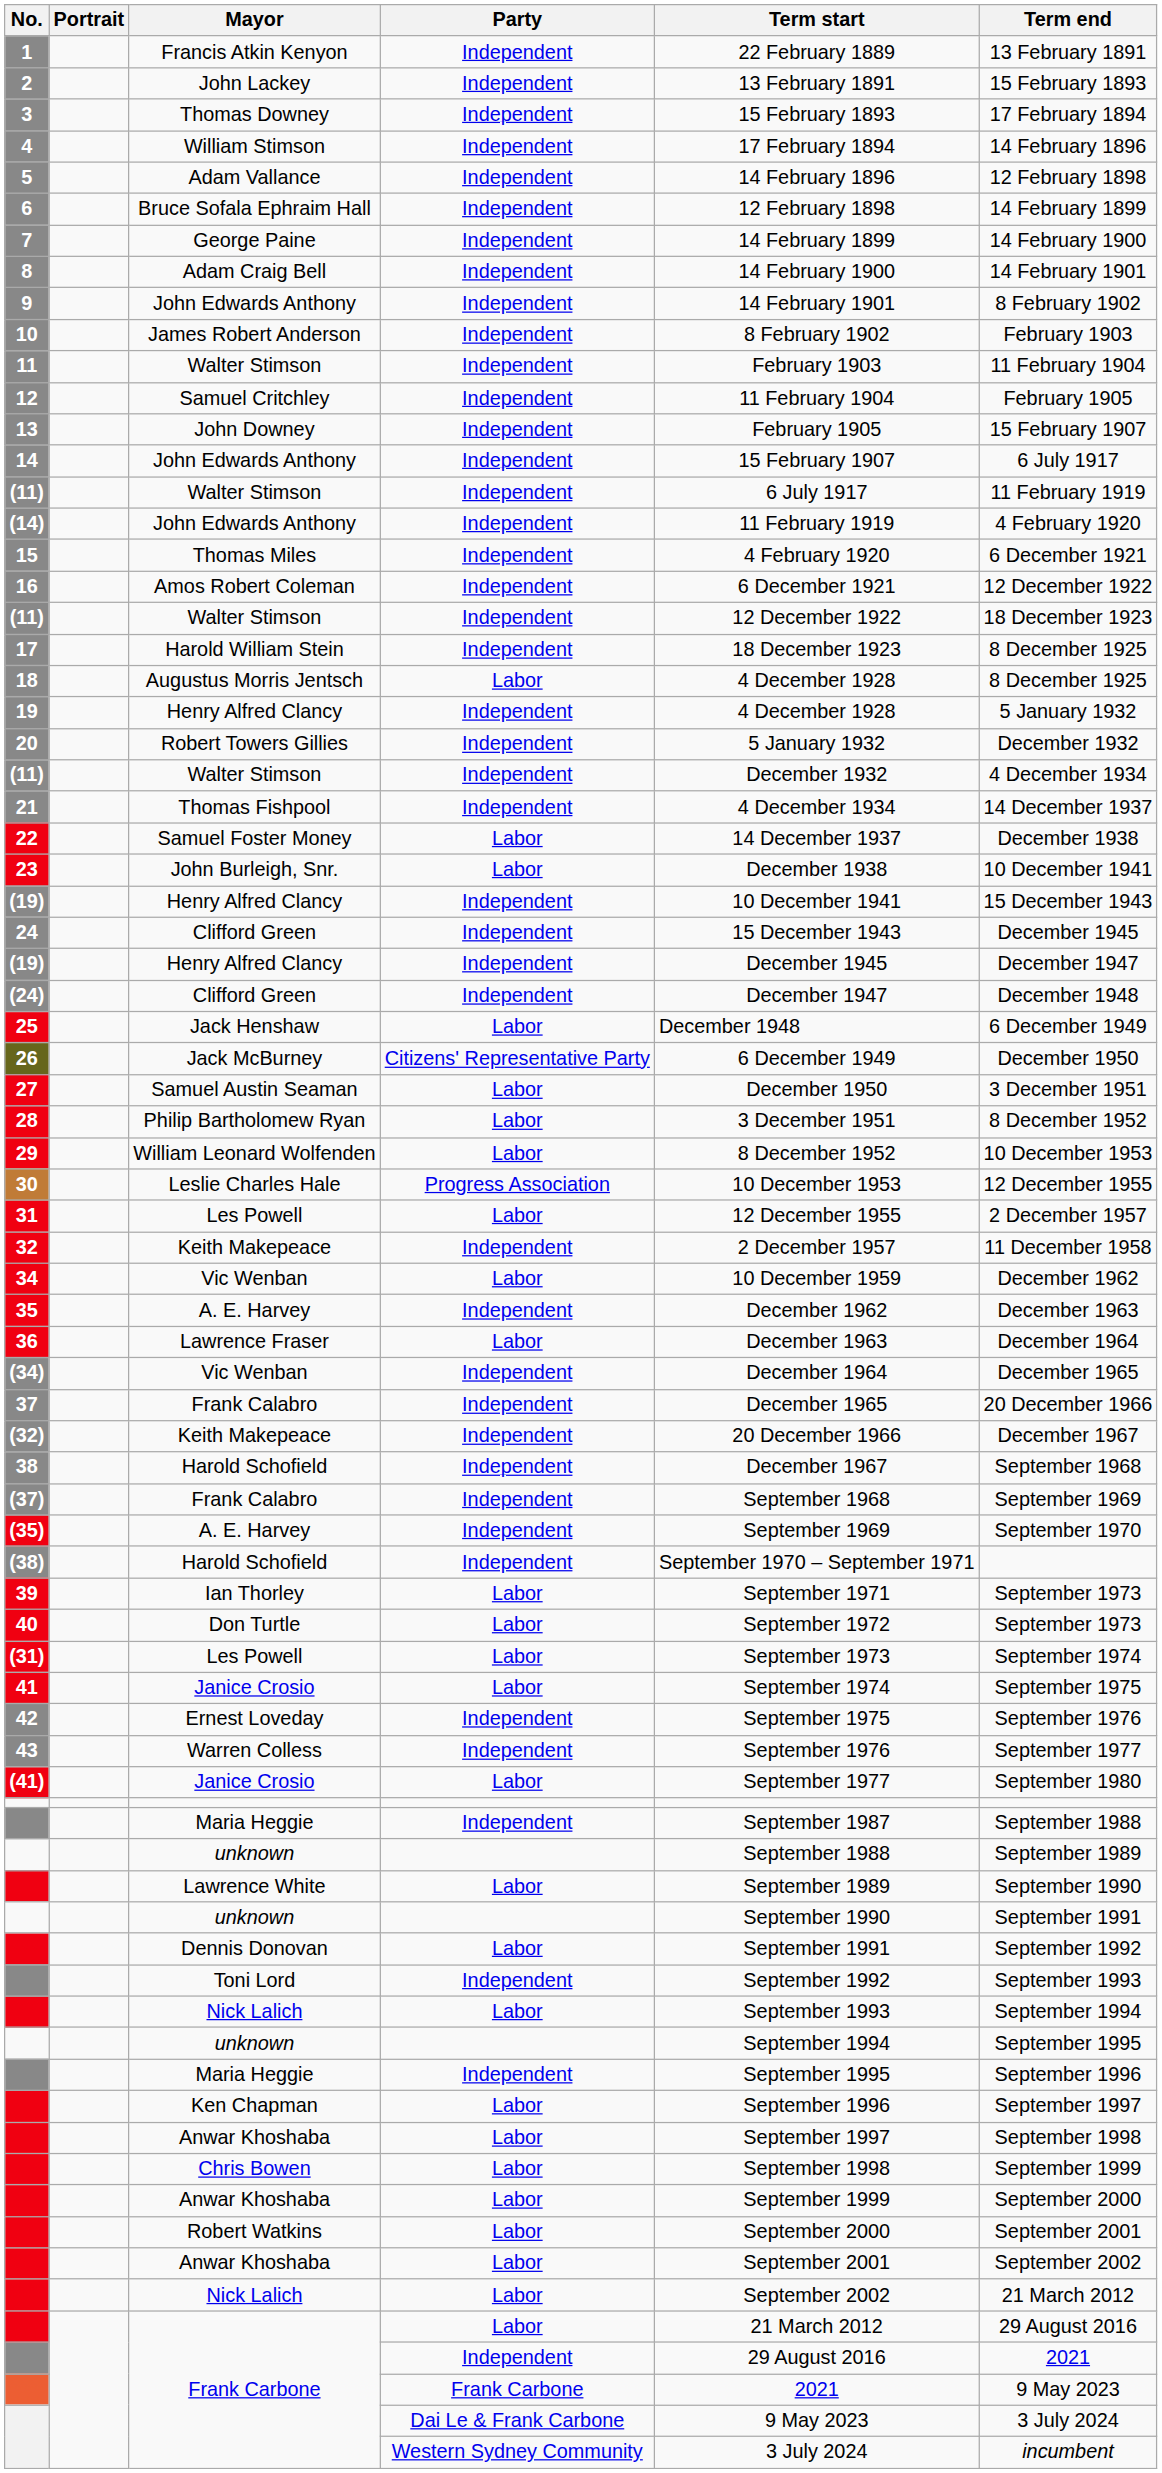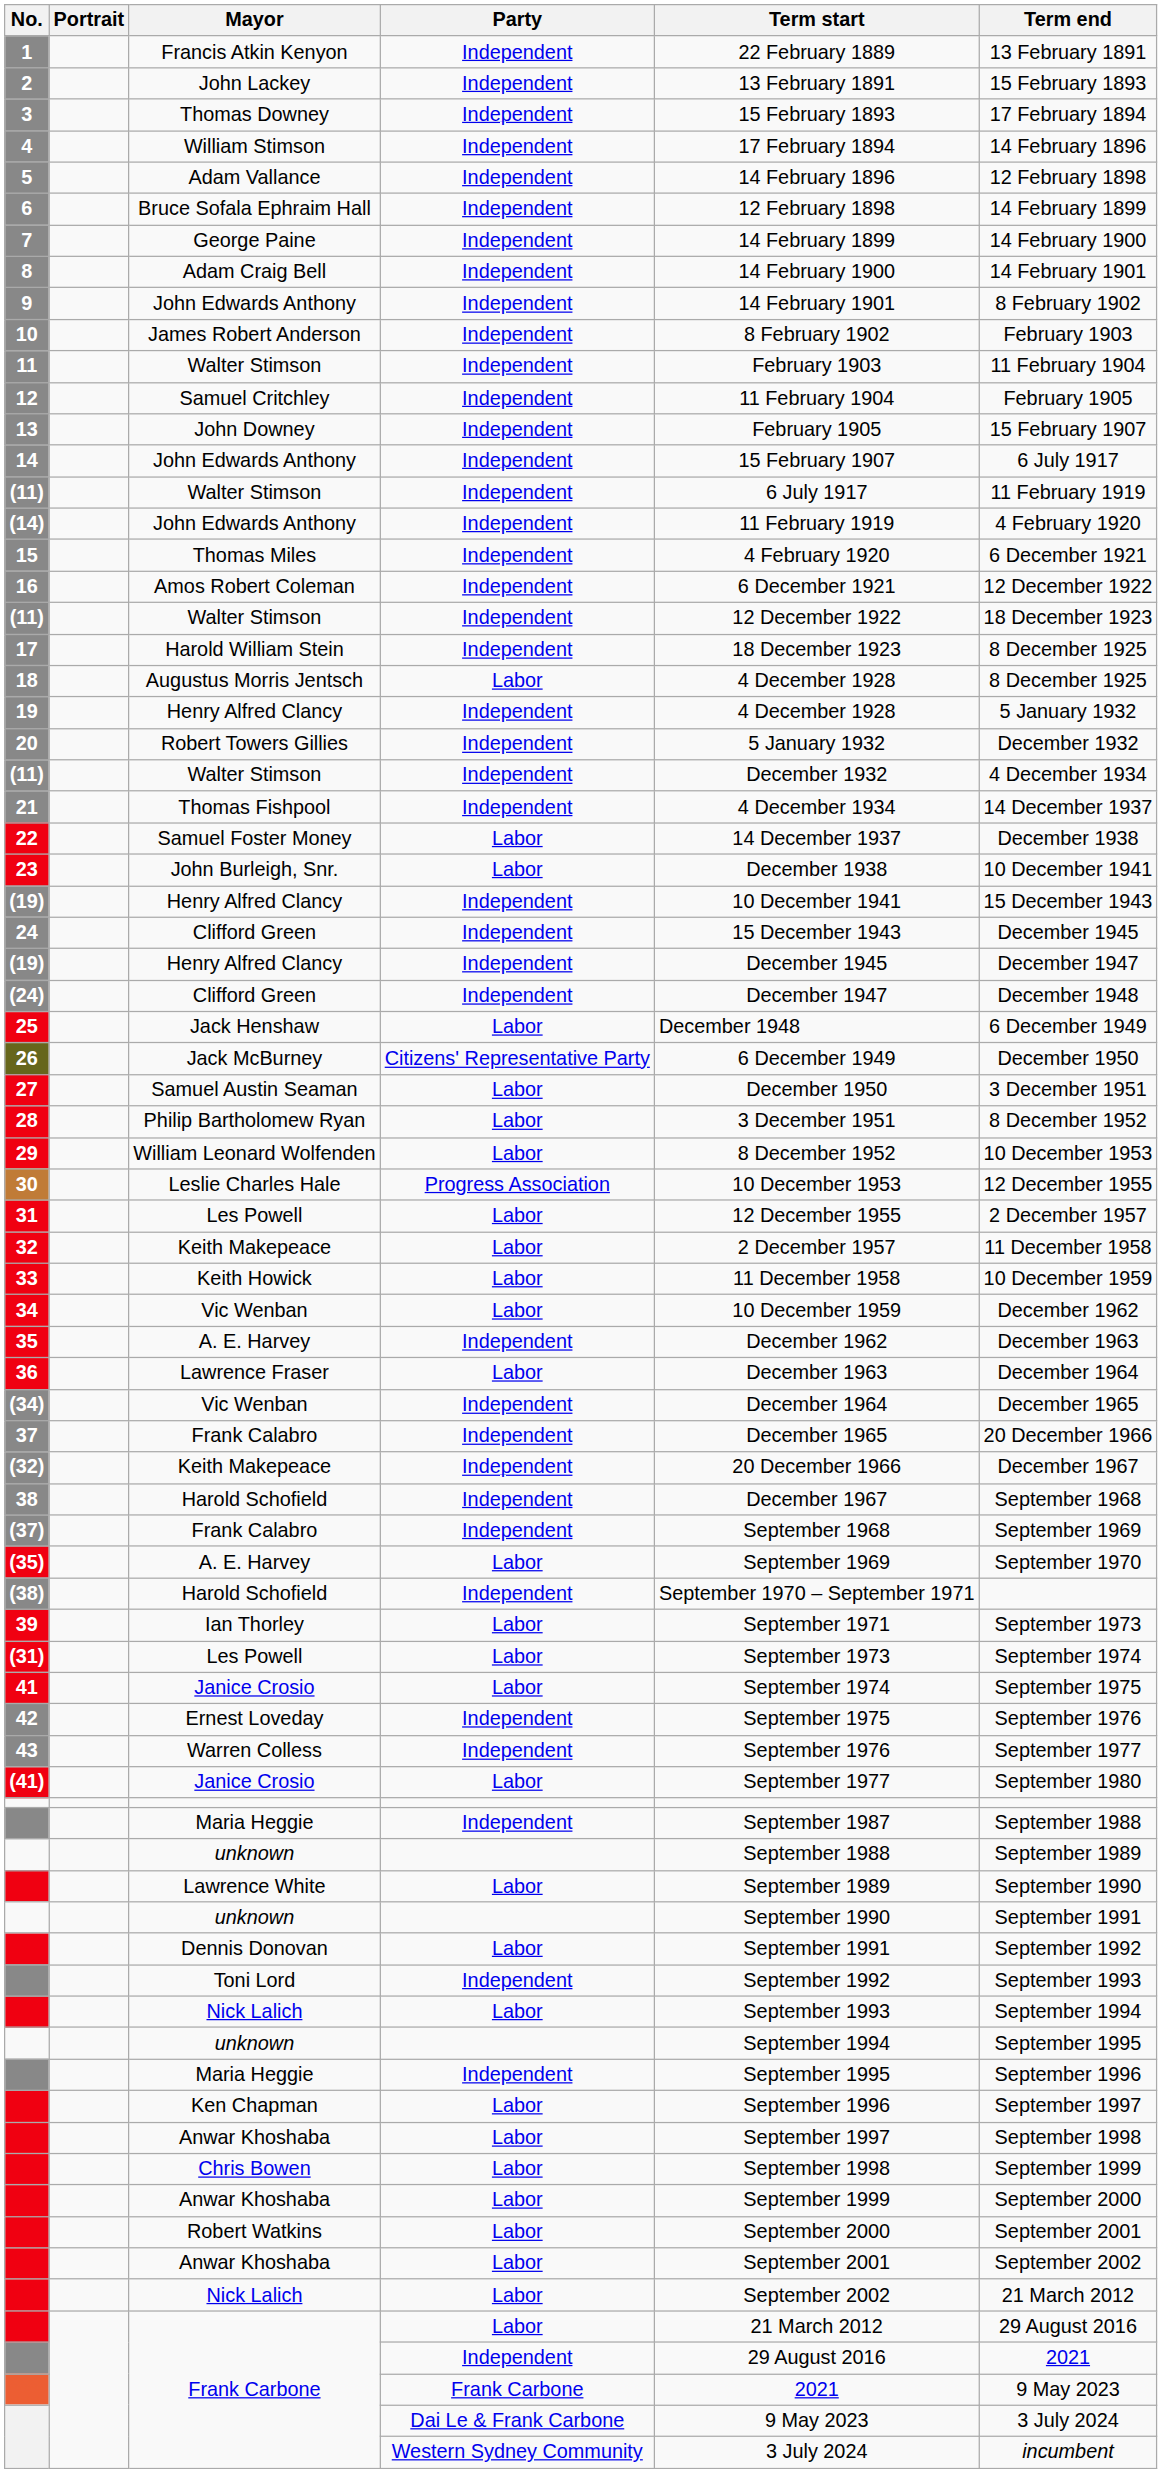(517, 1247) Independent -> (517, 1247) Labor
+ row: (27, 1278)
(517, 1530) Independent -> (517, 1562) Labor
- row: (27, 1624)
